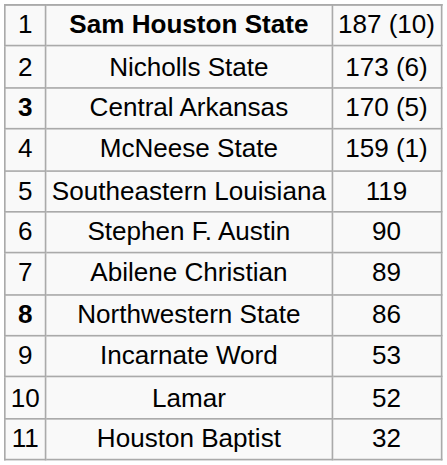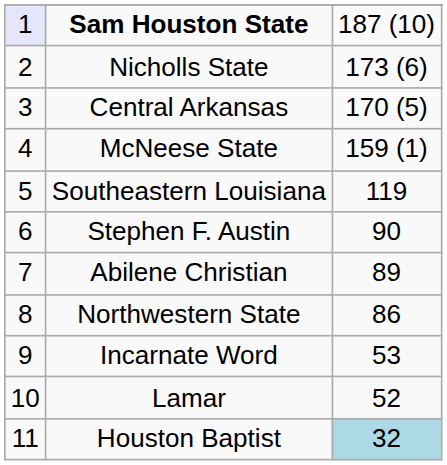(25, 25) no background -> (25, 25) lavender background
(25, 107) bold -> (25, 107) normal
(25, 314) bold -> (25, 314) normal
(386, 438) no background -> (386, 438) lightblue background
